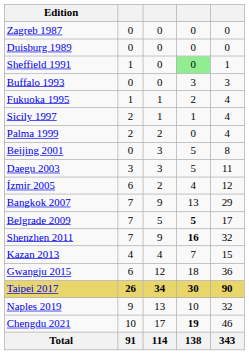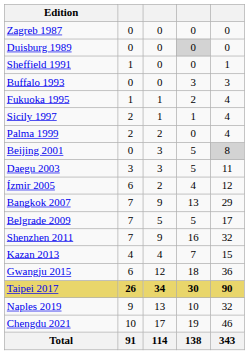(193, 47) no background -> (193, 47) lightgrey background
(193, 64) lightgreen background -> (193, 64) no background
(227, 151) no background -> (227, 151) lightgrey background
(193, 220) bold -> (193, 220) normal
(193, 237) bold -> (193, 237) normal
(193, 323) bold -> (193, 323) normal
